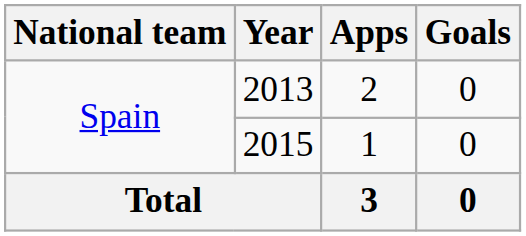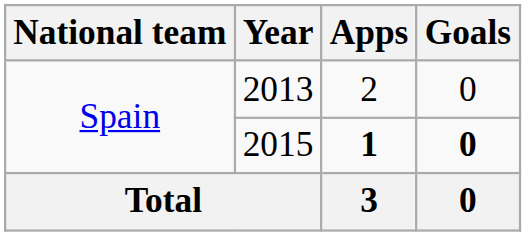(369, 144) normal -> (369, 144) bold
(468, 144) normal -> (468, 144) bold
